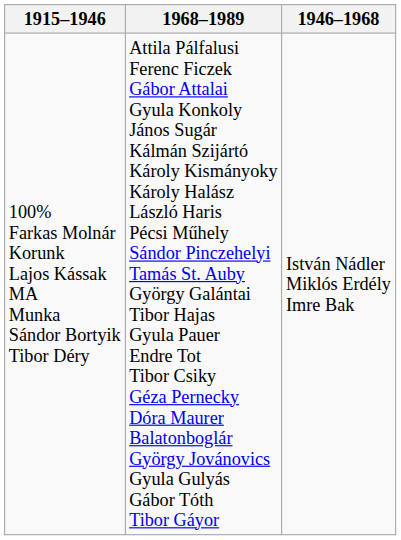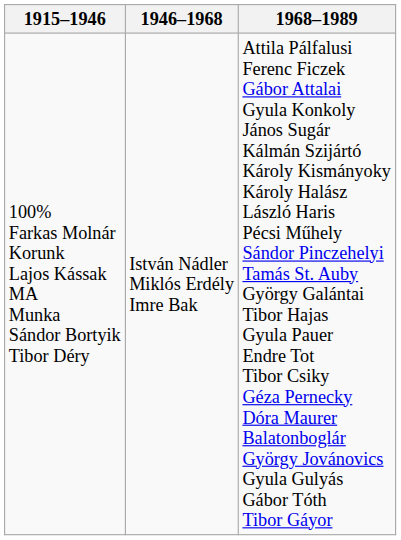columns swapped: (338, 18) <-> (203, 18)
